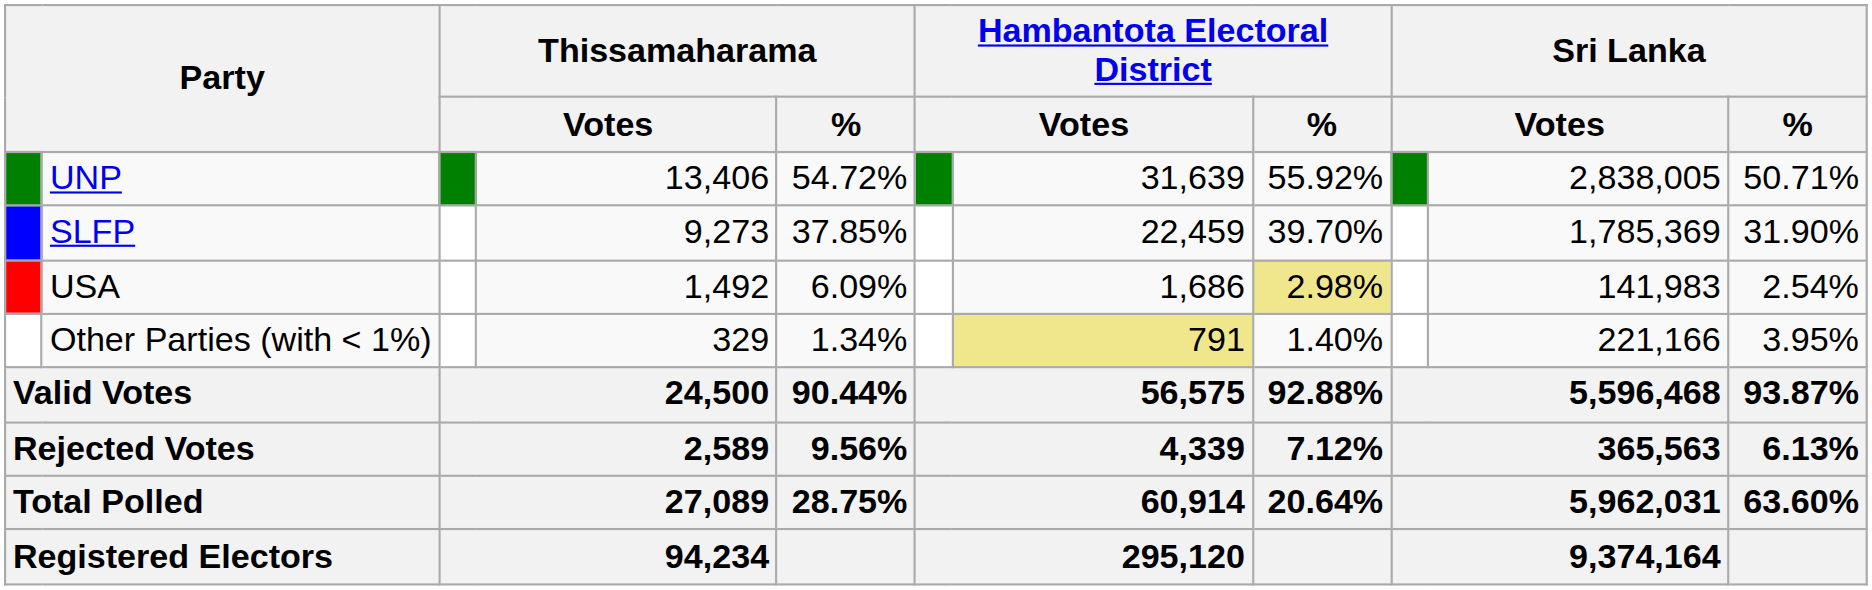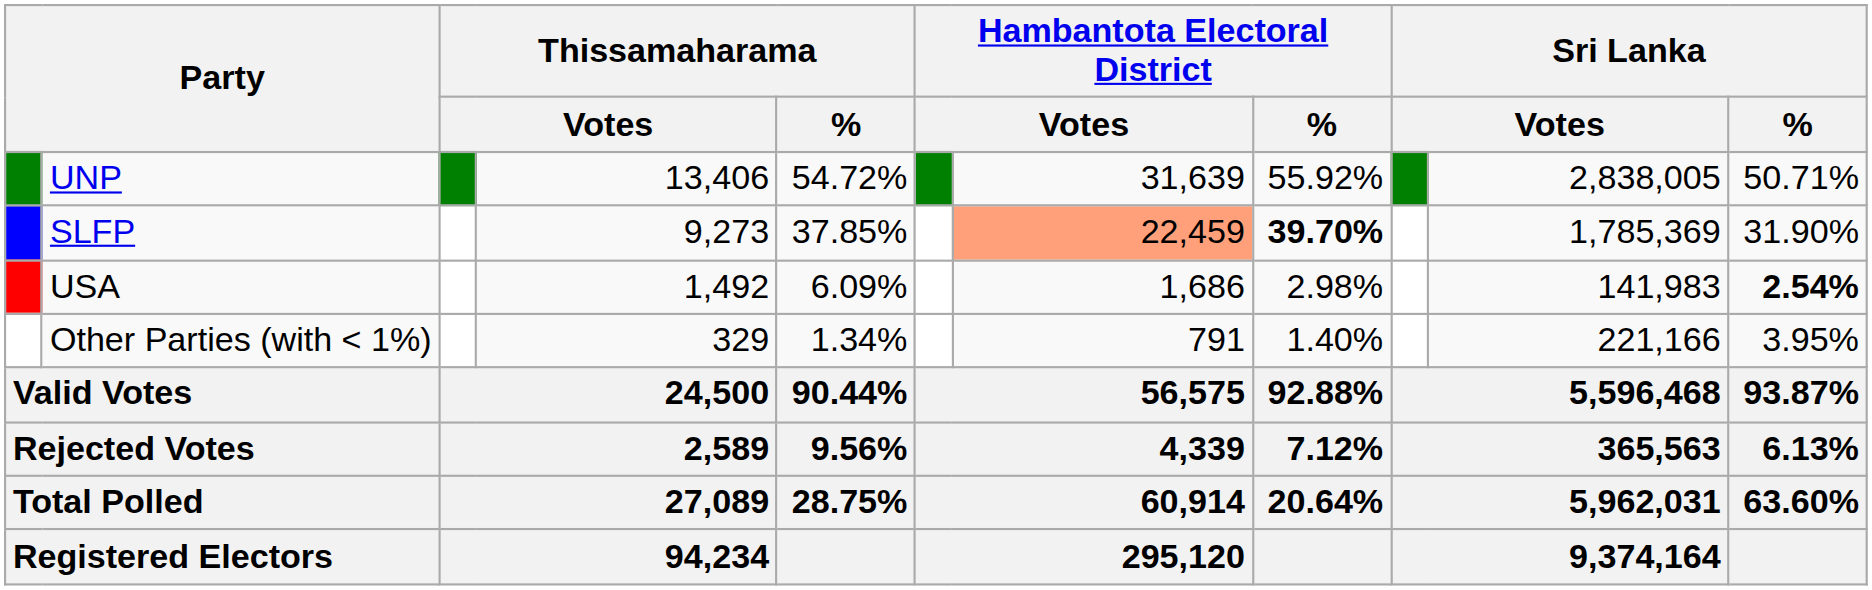(1193, 232) no background -> (1193, 232) lightsalmon background
(1325, 232) normal -> (1325, 232) bold
(1335, 286) khaki background -> (1335, 286) no background
(1811, 286) normal -> (1811, 286) bold
(1216, 340) khaki background -> (1216, 340) no background
